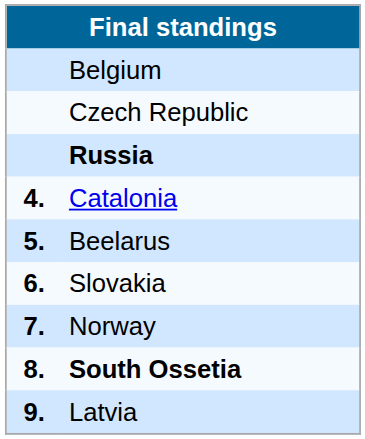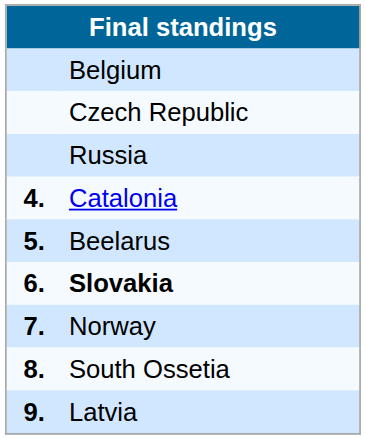(111, 155) bold -> (108, 155) normal
(117, 283) normal -> (121, 283) bold
(155, 369) bold -> (149, 369) normal
